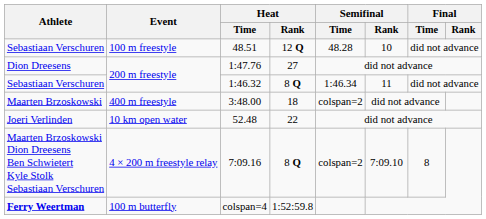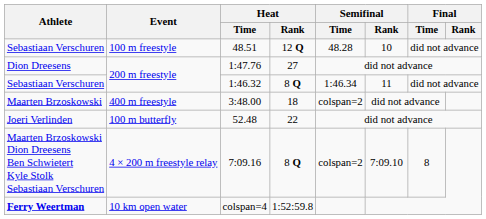(148, 119) 10 km open water -> (143, 119) 100 m butterfly
(143, 206) 100 m butterfly -> (148, 206) 10 km open water
